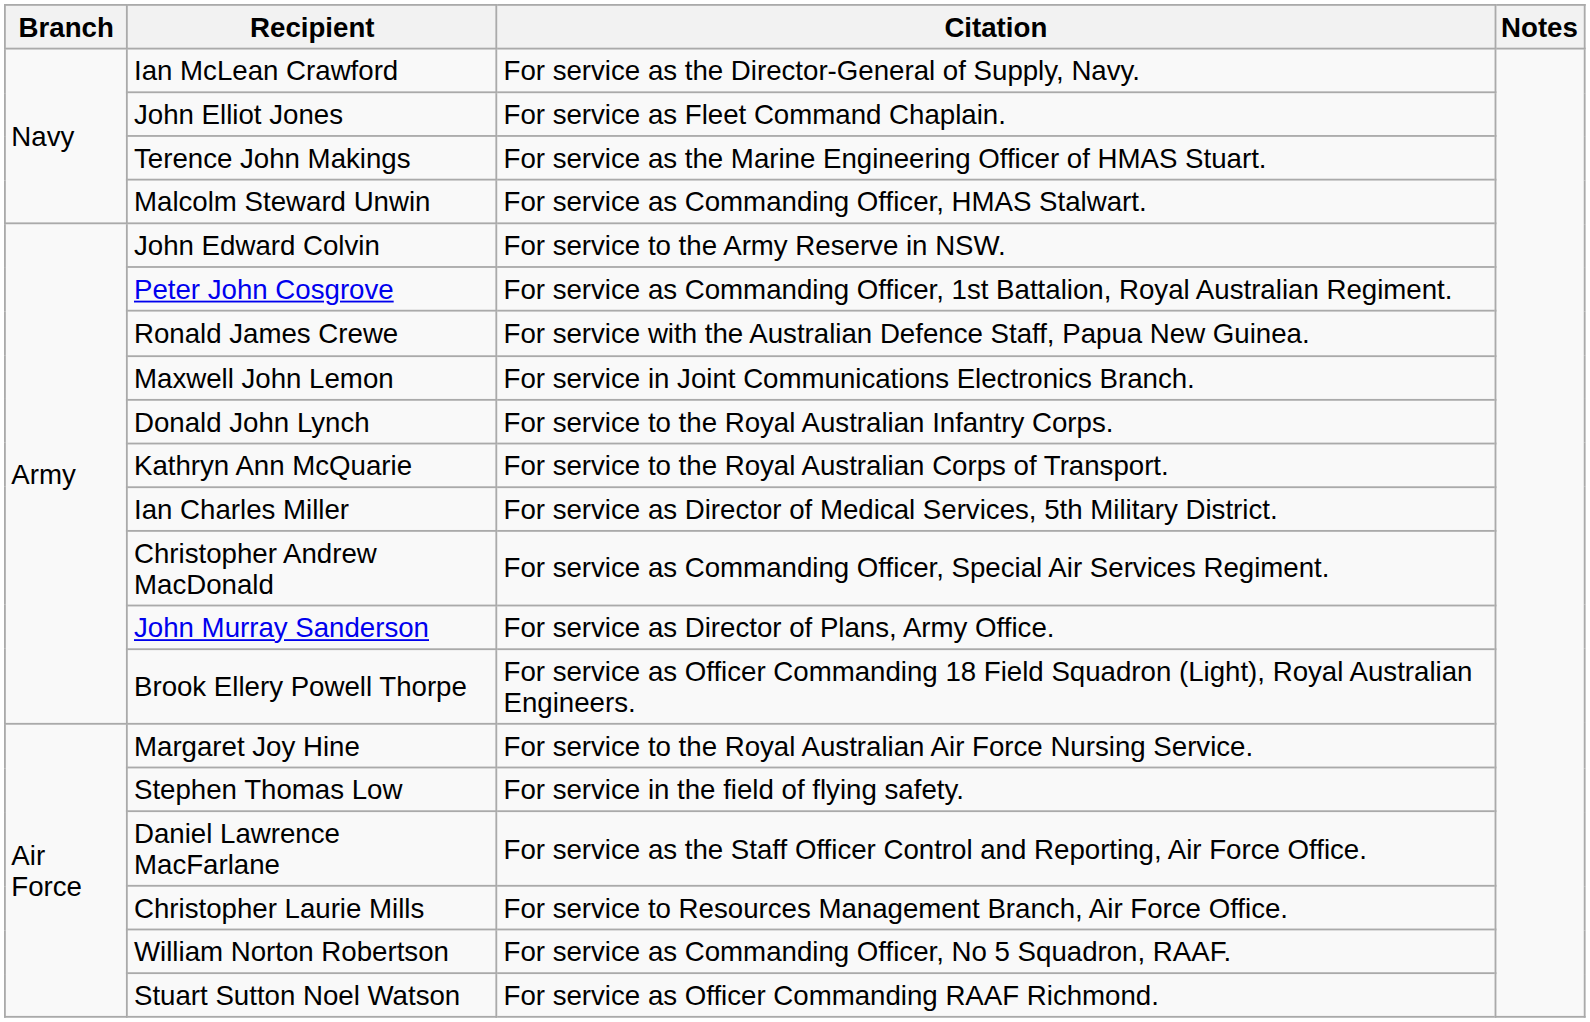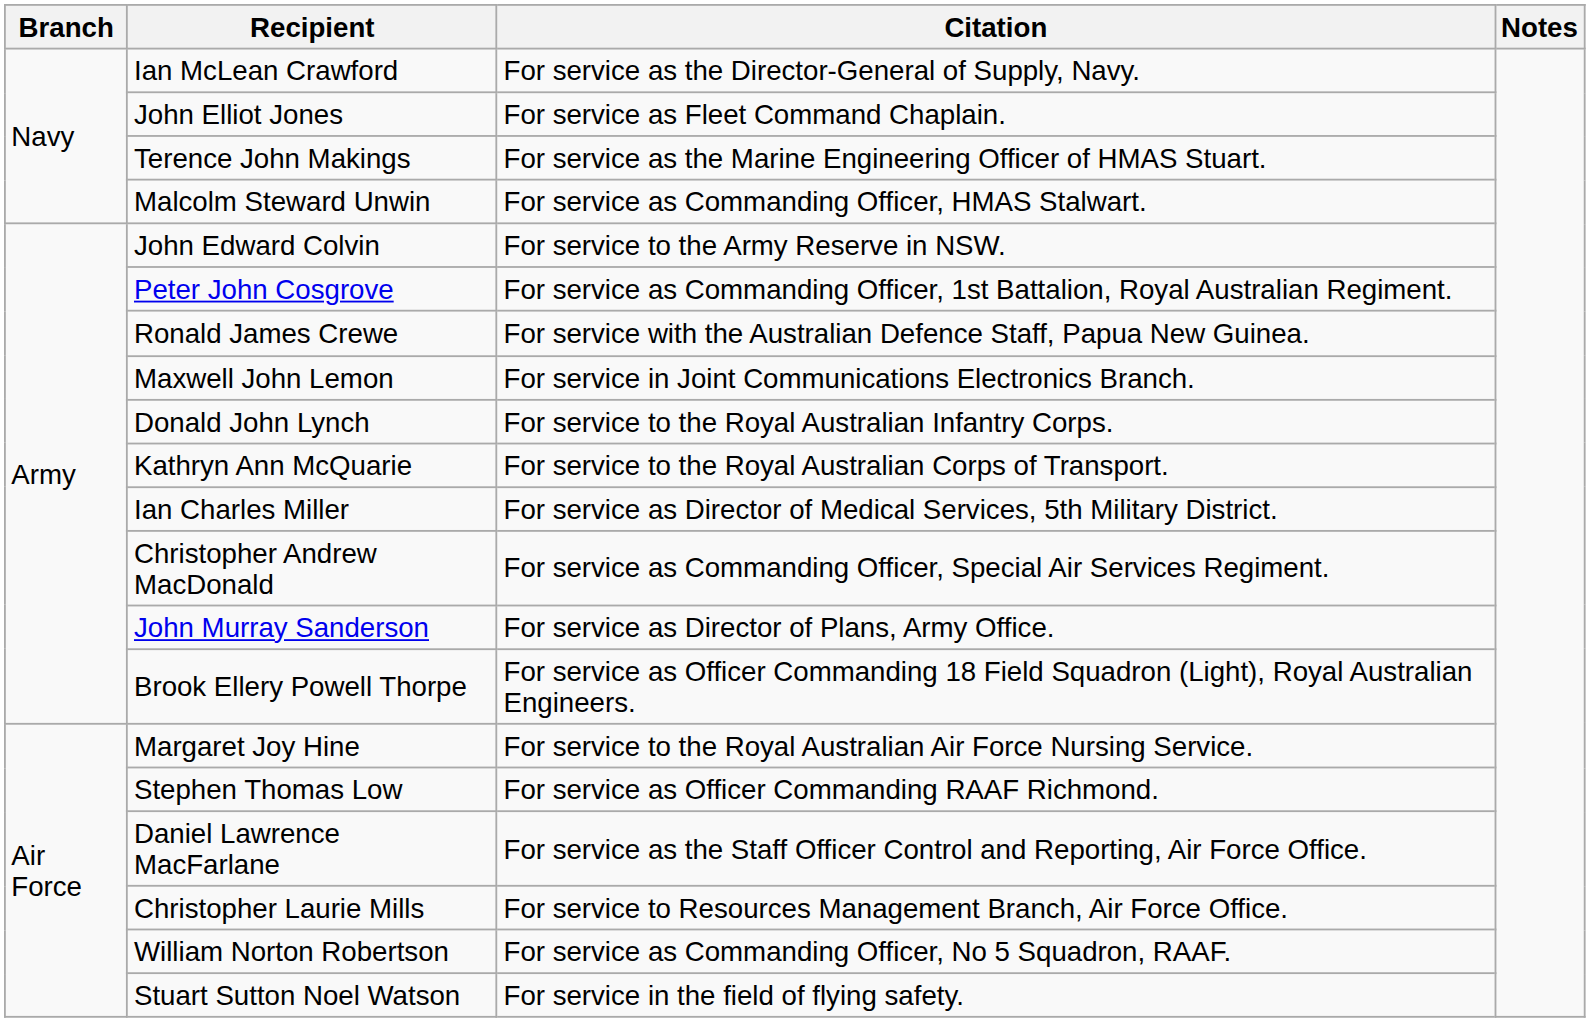(734, 790) For service in the field of flying safety. -> (831, 790) For service as Officer Commanding RAAF Richmond.
(831, 996) For service as Officer Commanding RAAF Richmond. -> (734, 996) For service in the field of flying safety.
